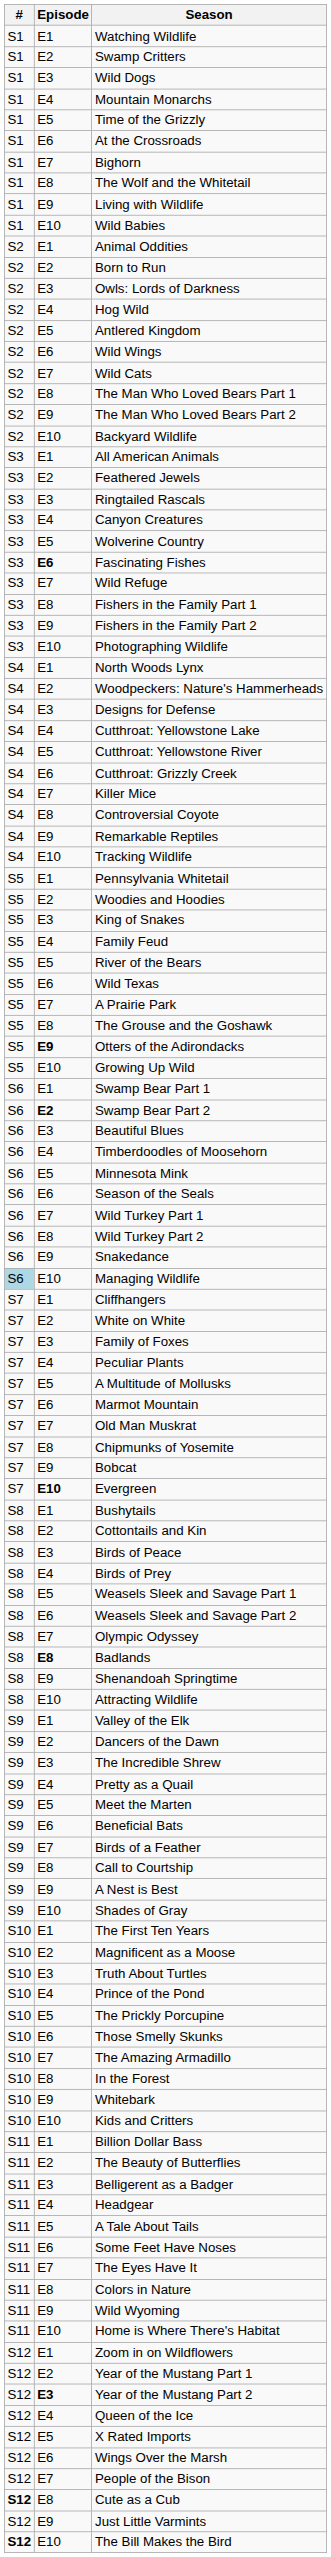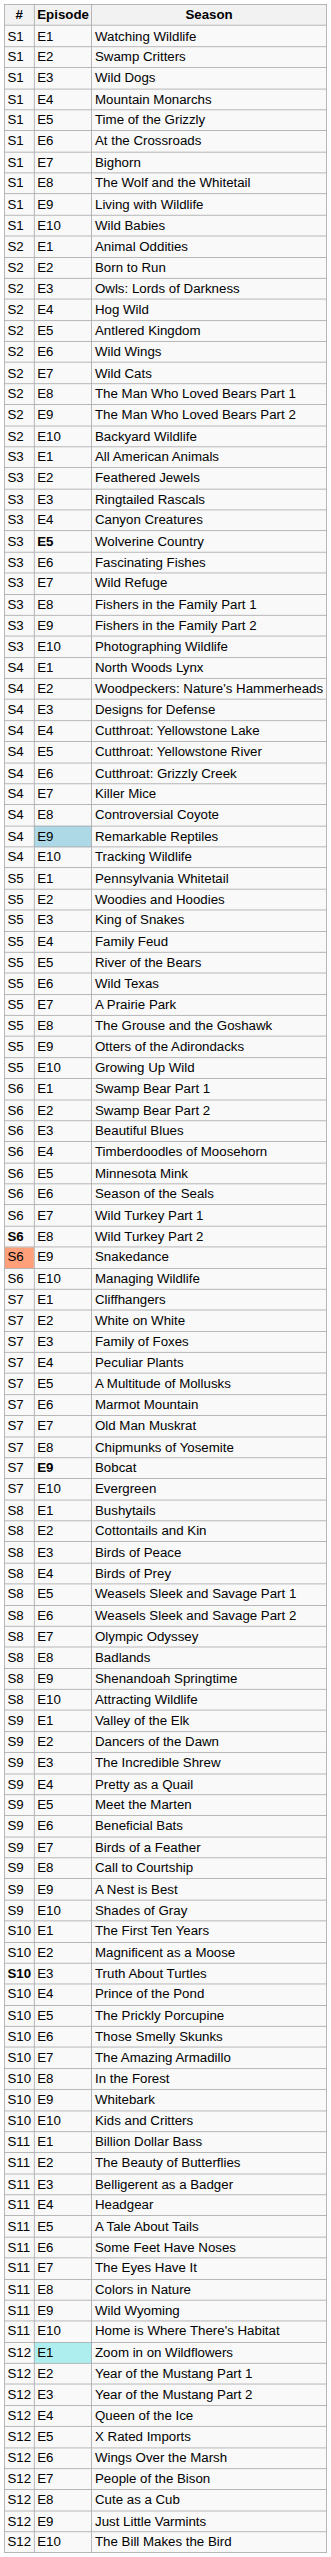(45, 541) normal -> (45, 541) bold
(45, 562) bold -> (45, 562) normal
(45, 836) no background -> (45, 836) lightblue background
(45, 1047) bold -> (45, 1047) normal
(45, 1110) bold -> (45, 1110) normal
(16, 1236) normal -> (16, 1236) bold
(16, 1257) no background -> (16, 1257) lightsalmon background
(16, 1278) lightblue background -> (16, 1278) no background
(45, 1468) normal -> (45, 1468) bold
(49, 1489) bold -> (49, 1489) normal
(45, 1657) bold -> (45, 1657) normal
(19, 1973) normal -> (19, 1973) bold
(45, 2352) no background -> (45, 2352) paleturquoise background
(45, 2394) bold -> (45, 2394) normal
(19, 2500) bold -> (19, 2500) normal
(19, 2542) bold -> (19, 2542) normal
